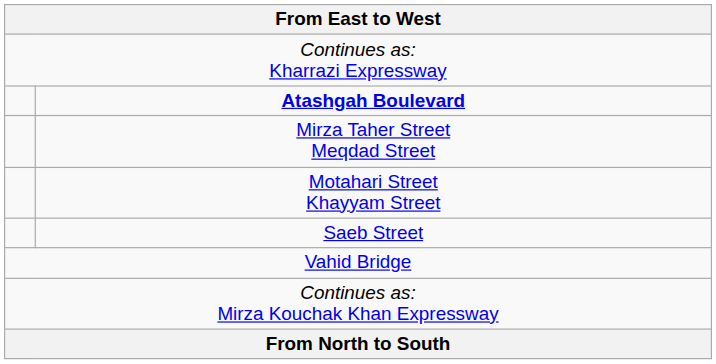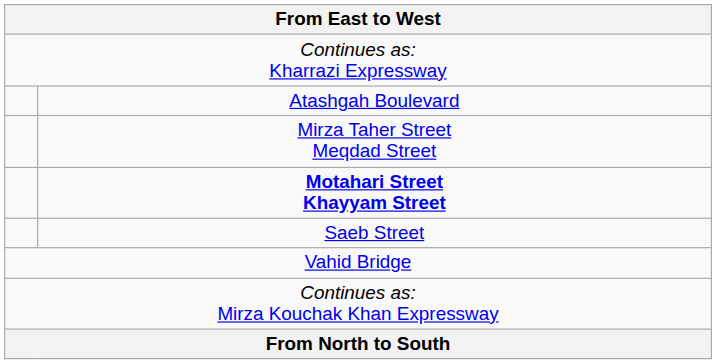(373, 100) bold -> (374, 100) normal
(373, 192) normal -> (374, 192) bold
